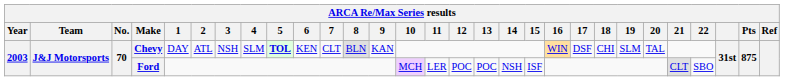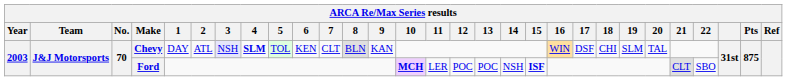(228, 49) no background -> (228, 49) lavender background
(254, 49) normal -> (254, 49) bold
(280, 49) bold -> (280, 49) normal
(410, 67) normal -> (411, 67) bold
(535, 67) normal -> (536, 67) bold
